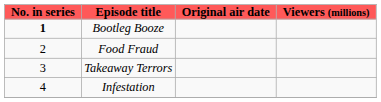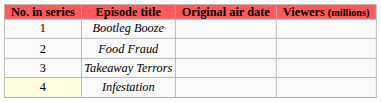(43, 28) bold -> (43, 28) normal
(43, 87) no background -> (43, 87) lightyellow background
